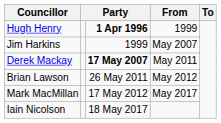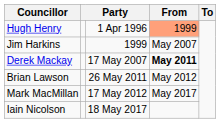(122, 28) bold -> (122, 28) normal
(186, 28) no background -> (185, 28) lightsalmon background
(118, 61) bold -> (117, 61) normal
(175, 61) normal -> (174, 61) bold
